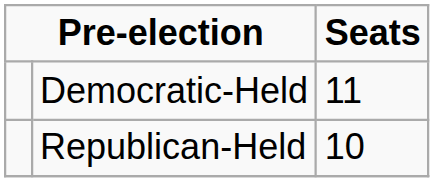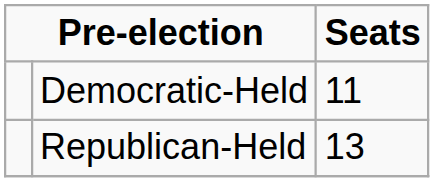(345, 147) 10 -> (345, 147) 13
